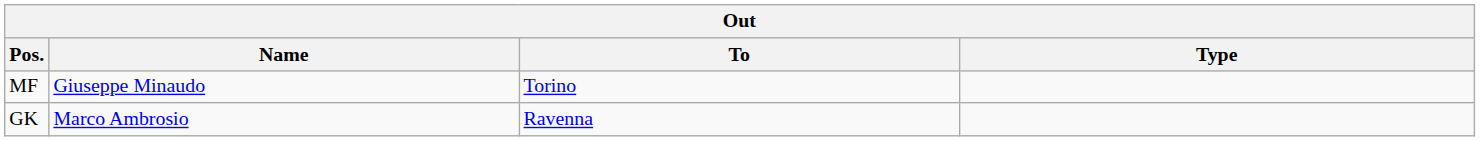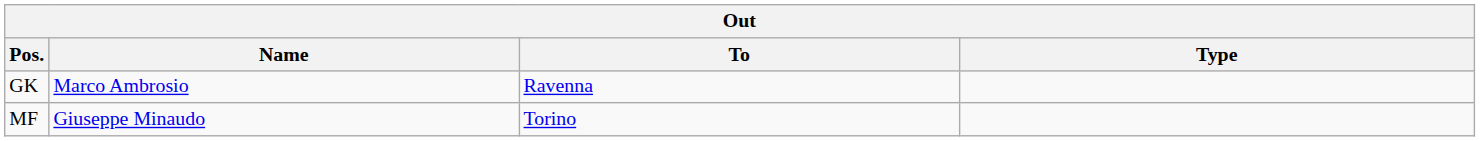rows swapped: (24, 119) <-> (24, 86)
